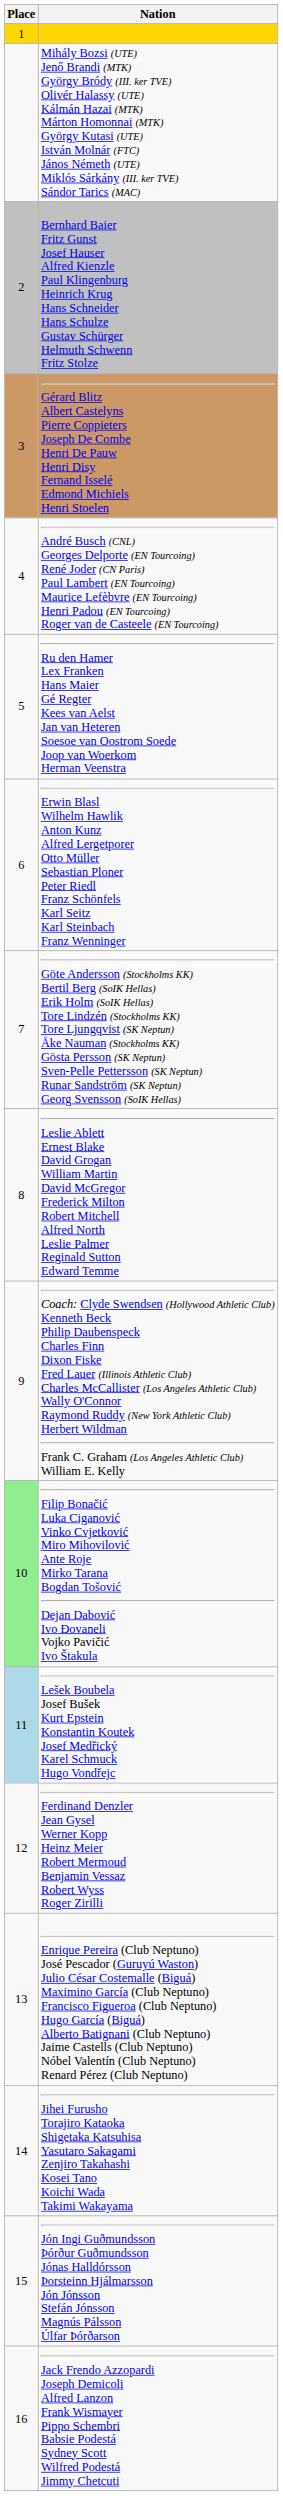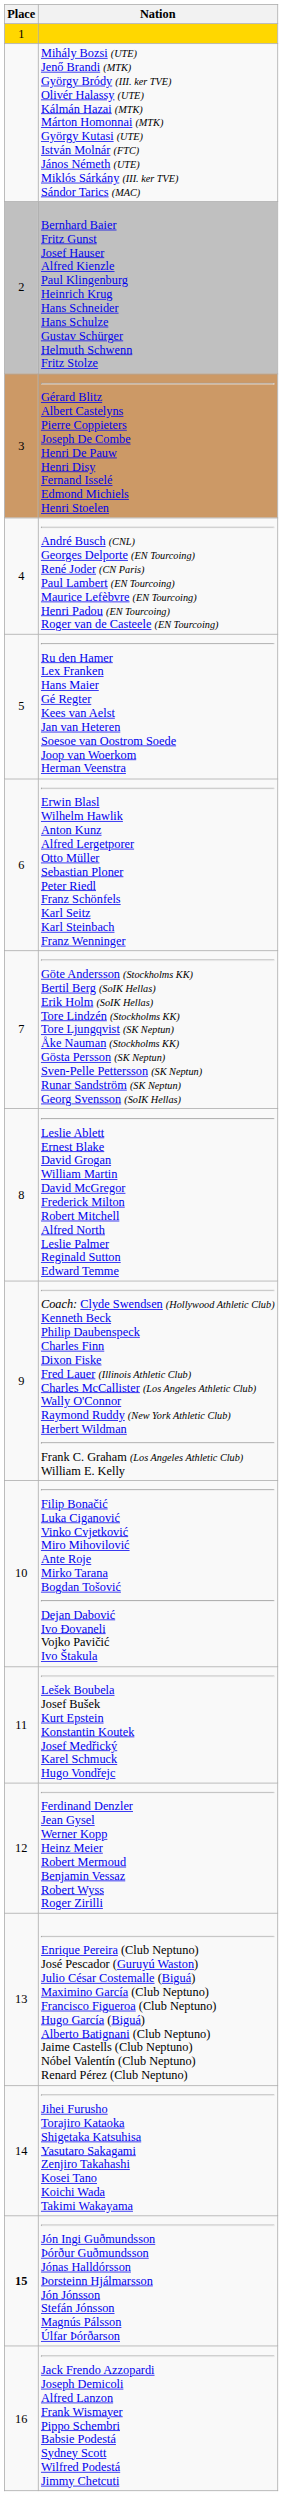(21, 1573) lightgreen background -> (21, 1573) no background
(21, 1724) lightblue background -> (21, 1724) no background
(21, 2281) normal -> (21, 2281) bold
